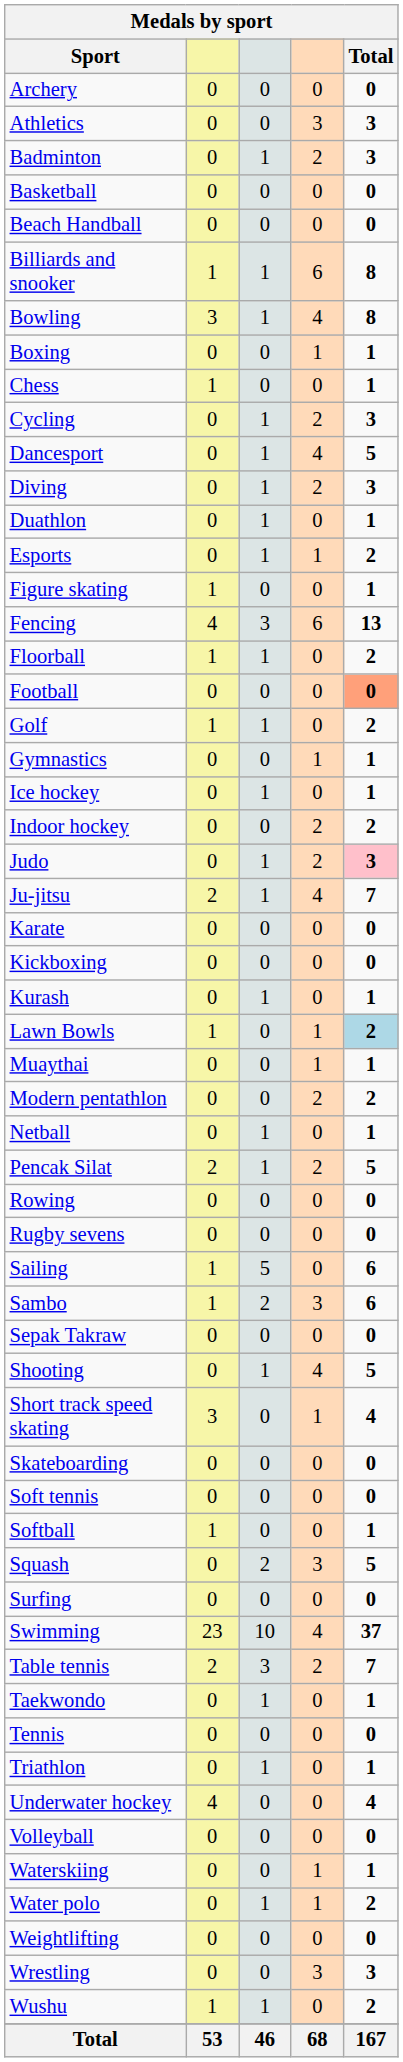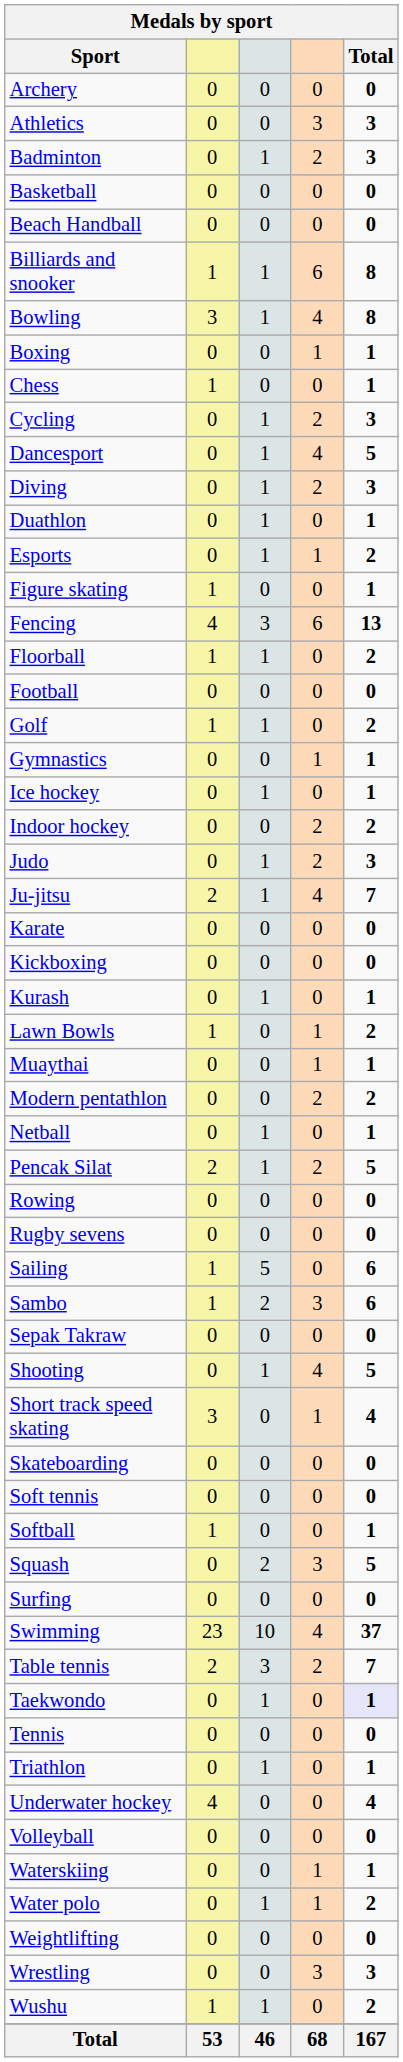(371, 691) lightsalmon background -> (371, 691) no background
(371, 861) pink background -> (371, 861) no background
(371, 1031) lightblue background -> (371, 1031) no background
(371, 1700) no background -> (371, 1700) lavender background
